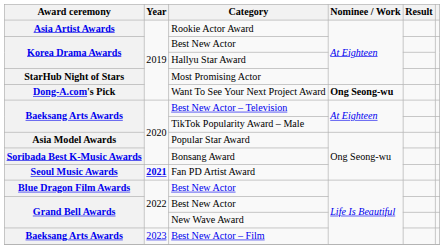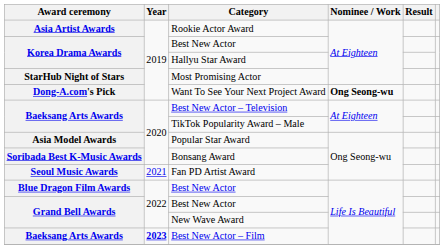(156, 172) bold -> (156, 172) normal
(156, 236) normal -> (156, 236) bold
